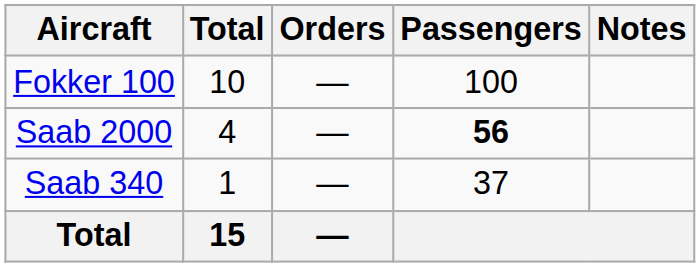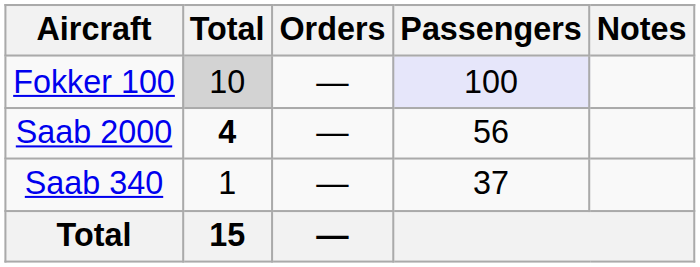(227, 81) no background -> (227, 81) lightgrey background
(491, 81) no background -> (491, 81) lavender background
(227, 132) normal -> (227, 132) bold
(491, 132) bold -> (491, 132) normal
